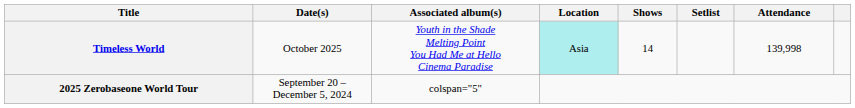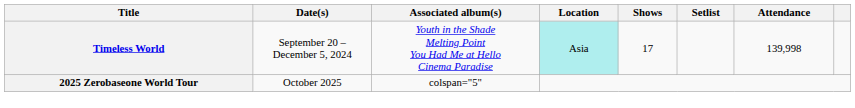(312, 48) October 2025 -> (312, 48) September 20 – December 5, 2024
(648, 48) 14 -> (648, 48) 17
(312, 89) September 20 – December 5, 2024 -> (312, 83) October 2025
